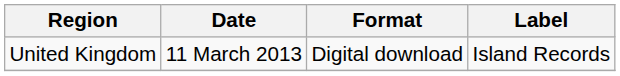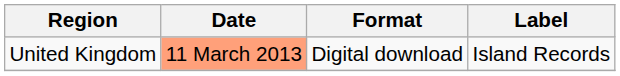(234, 53) no background -> (234, 53) lightsalmon background
